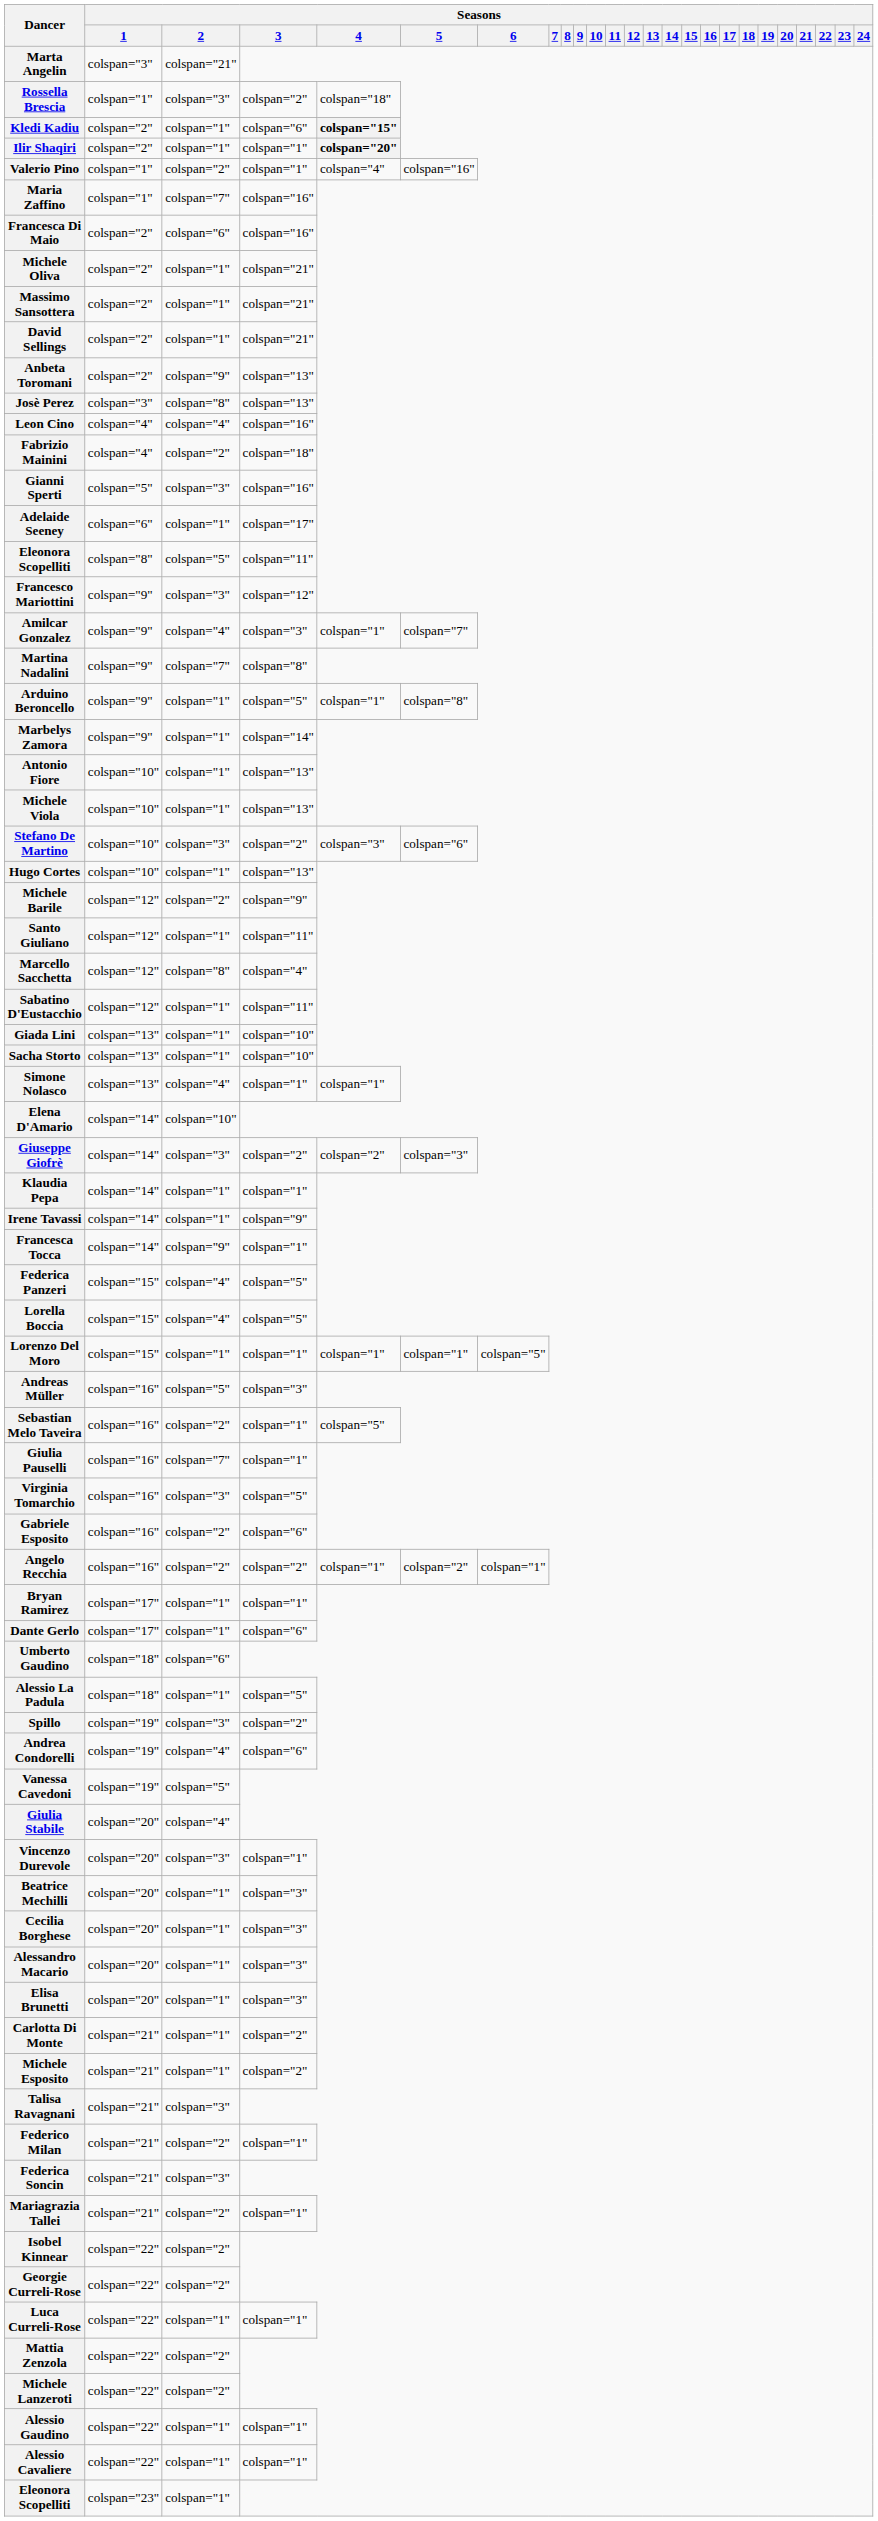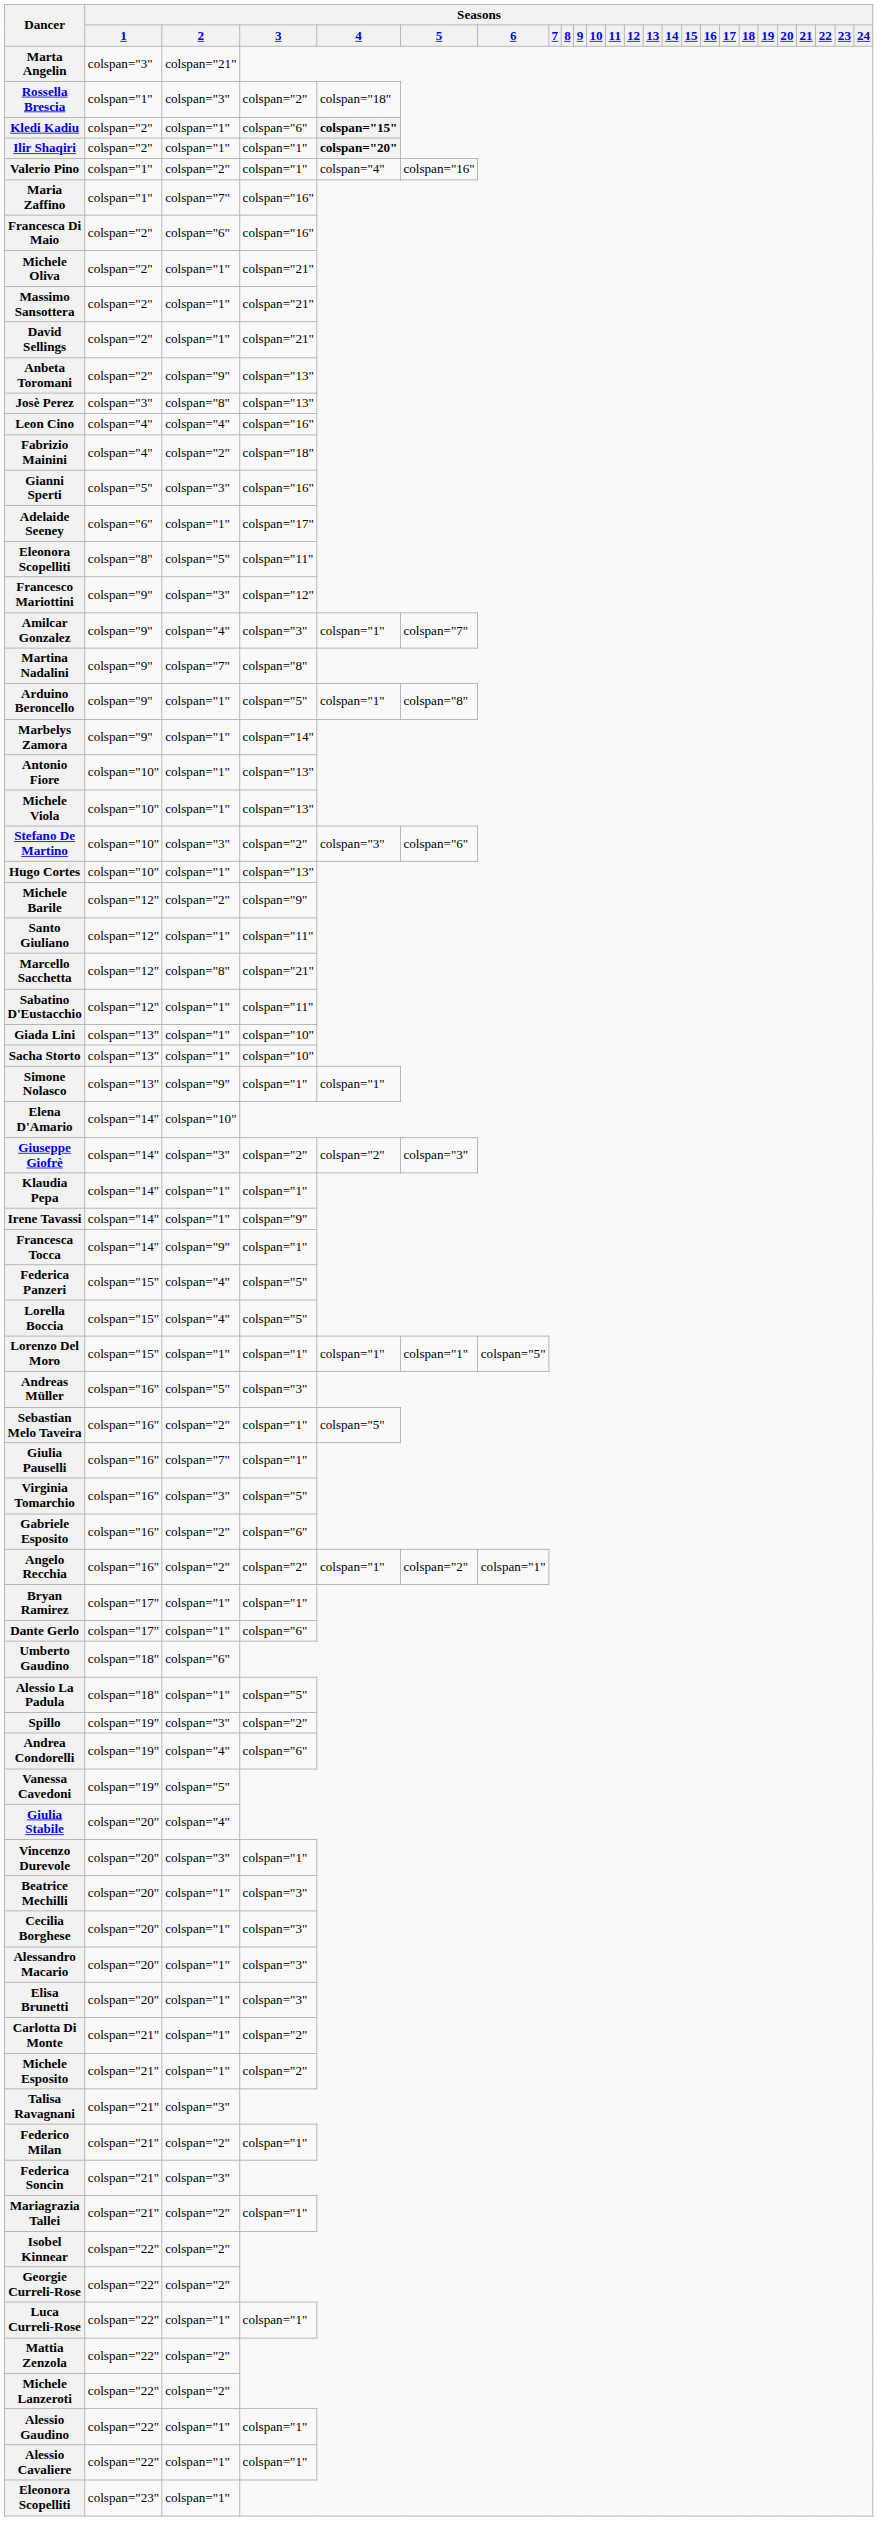(275, 971) colspan="4" -> (278, 971) colspan="21"
(198, 1083) colspan="4" -> (198, 1083) colspan="9"
